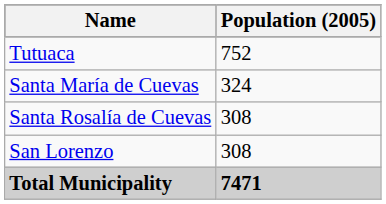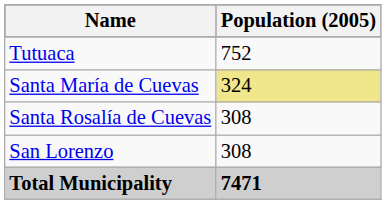(236, 85) no background -> (236, 85) khaki background
